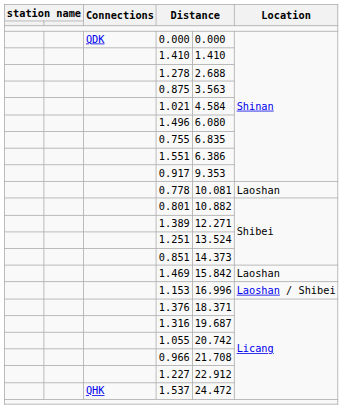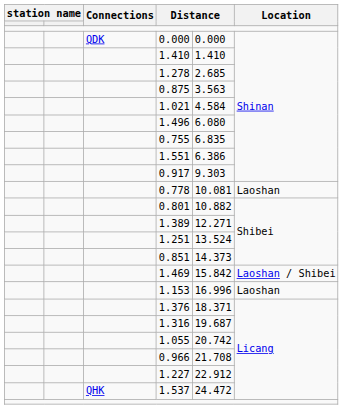(210, 73) 2.688 -> (210, 73) 2.685
(210, 173) 9.353 -> (210, 173) 9.303
(258, 274) Laoshan -> (286, 274) Laoshan / Shibei
(286, 290) Laoshan / Shibei -> (258, 290) Laoshan
